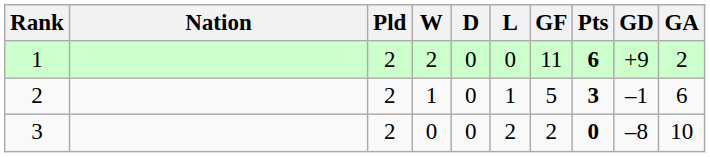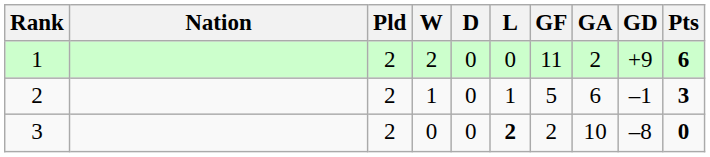columns swapped: (682, 22) <-> (593, 22)
(510, 132) normal -> (510, 132) bold
